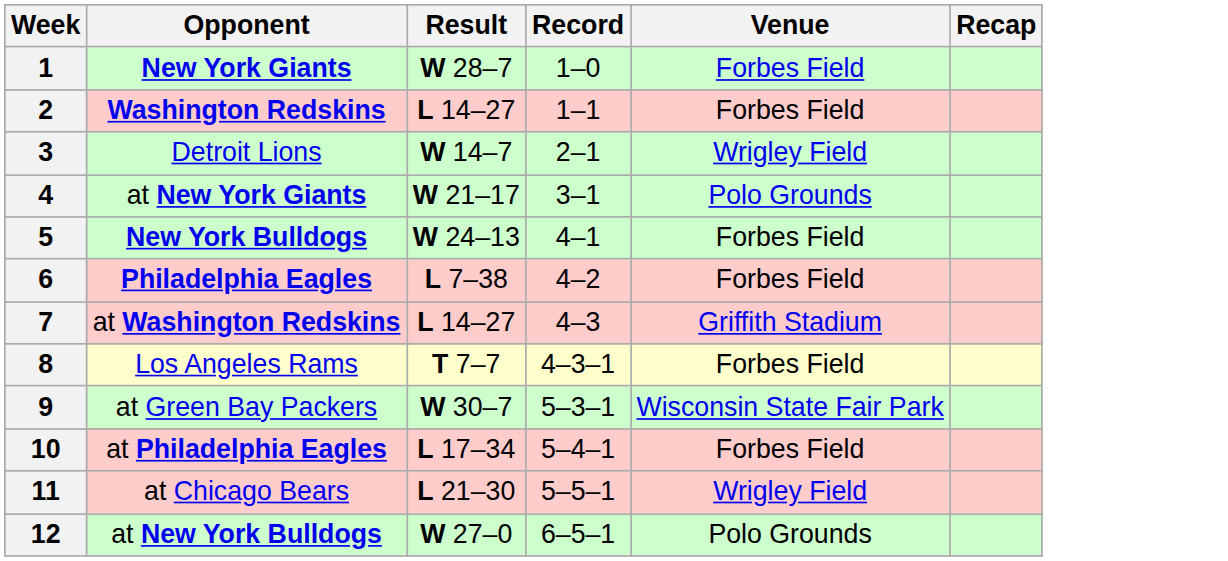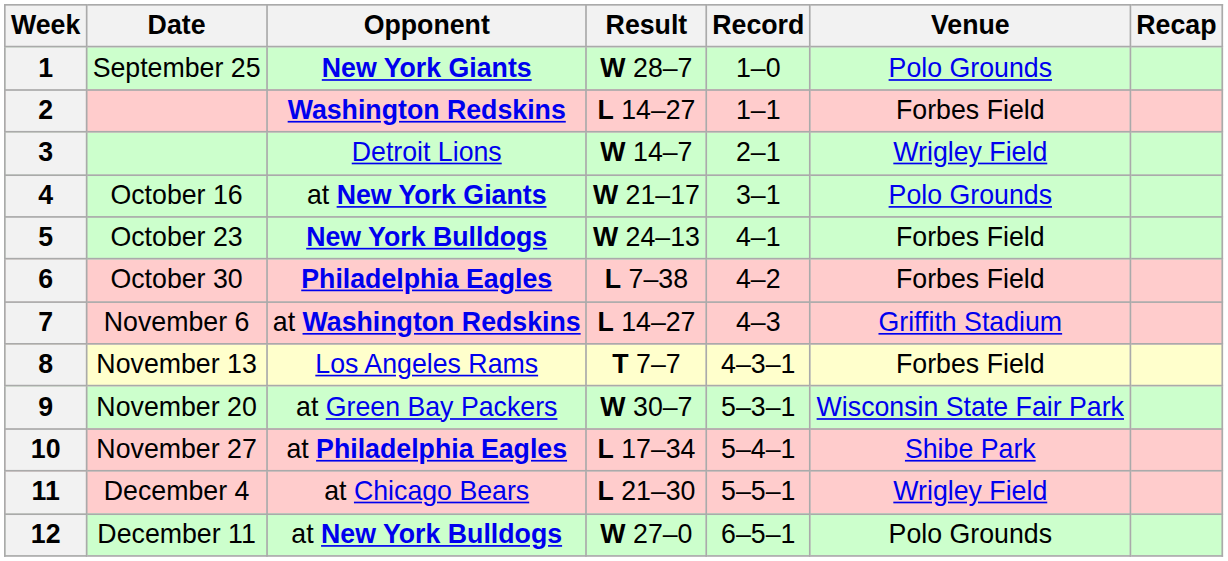+ column: (177, 25)
(790, 68) Forbes Field -> (970, 68) Polo Grounds
(790, 449) Forbes Field -> (970, 449) Shibe Park
